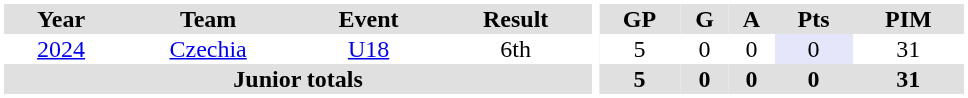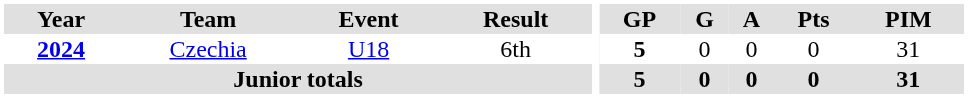(61, 48) normal -> (61, 48) bold
(640, 48) normal -> (640, 48) bold
(813, 48) lavender background -> (813, 48) no background
